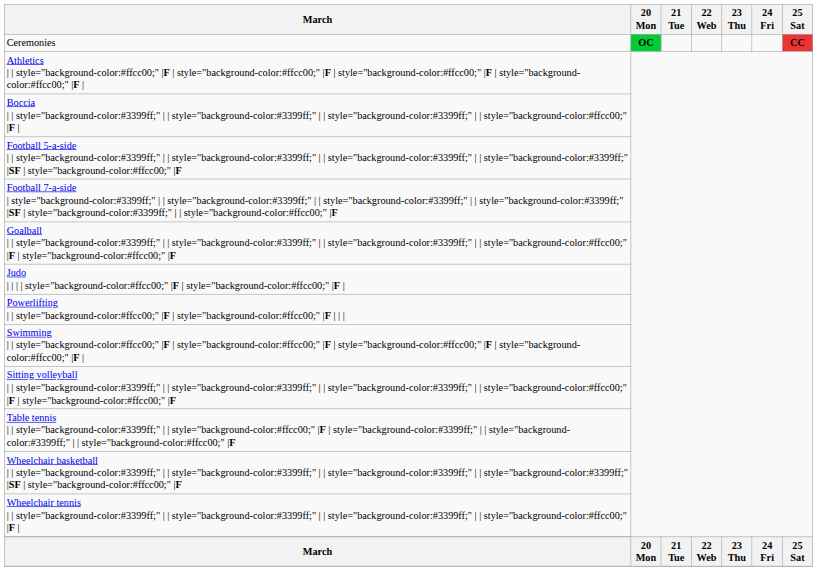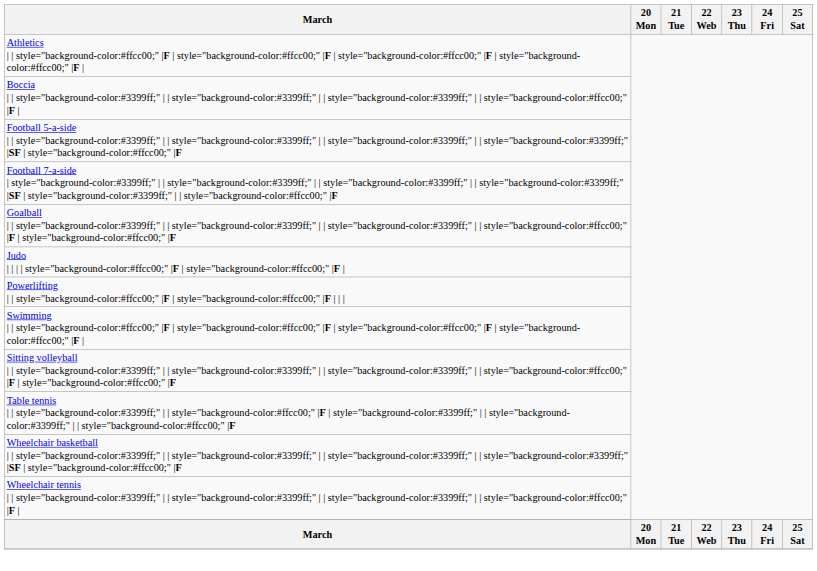- row: (31, 43)
